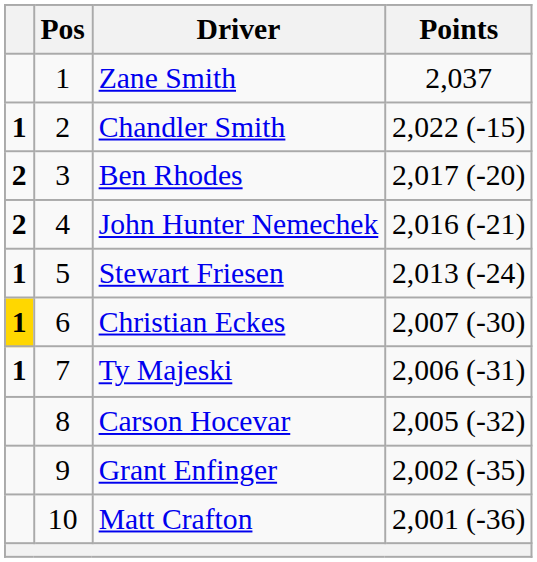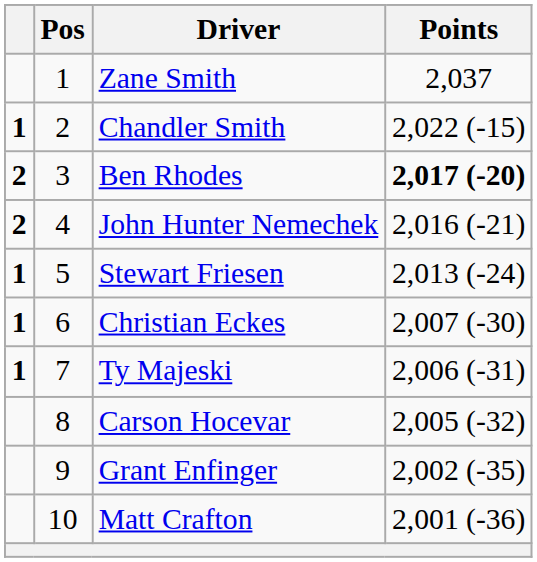(459, 175) normal -> (459, 175) bold
(19, 322) gold background -> (19, 322) no background
